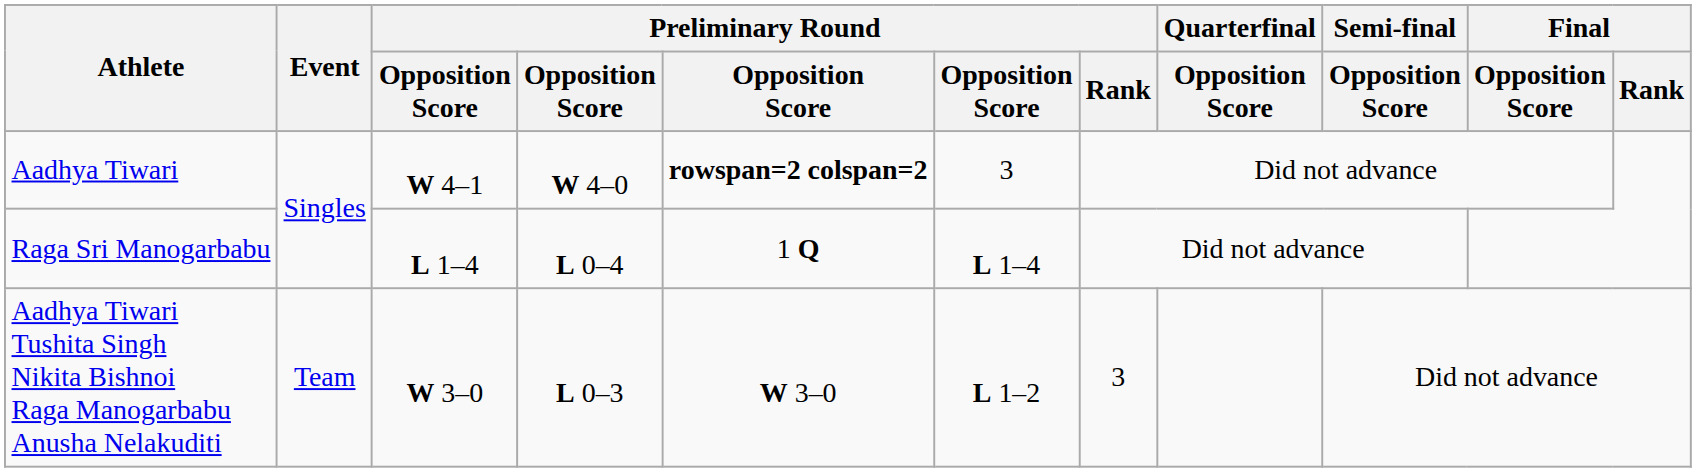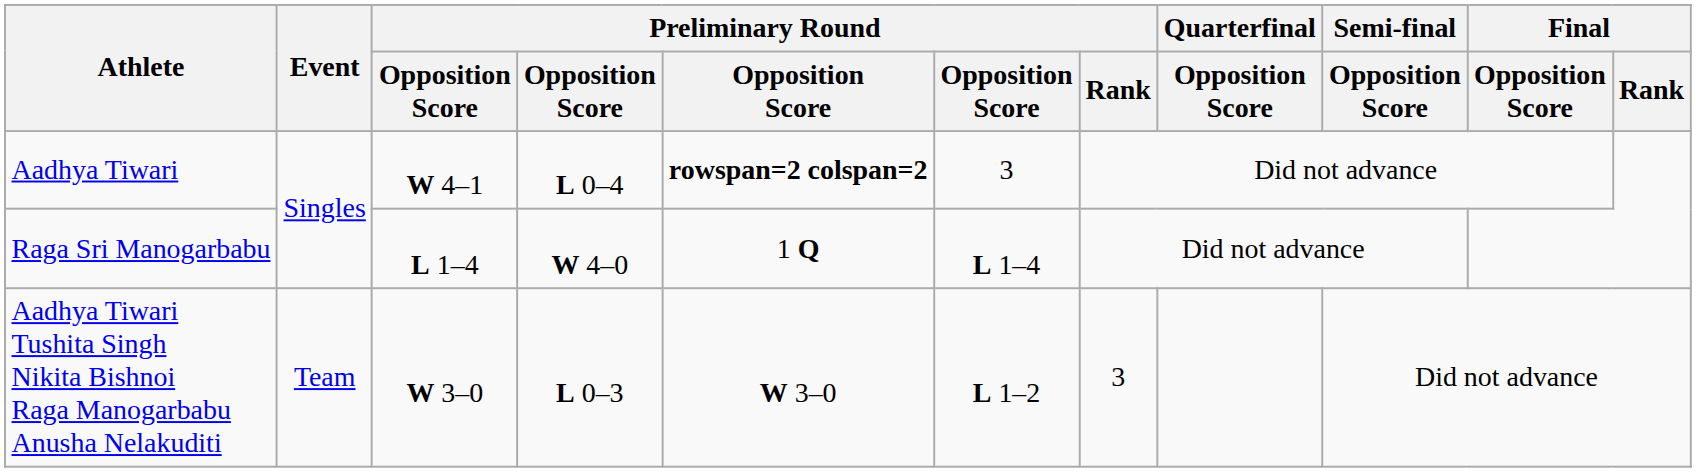(590, 186) W 4–0 -> (590, 186) L 0–4
(590, 265) L 0–4 -> (590, 265) W 4–0
